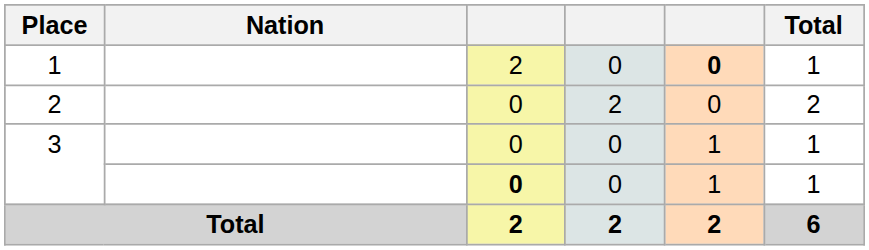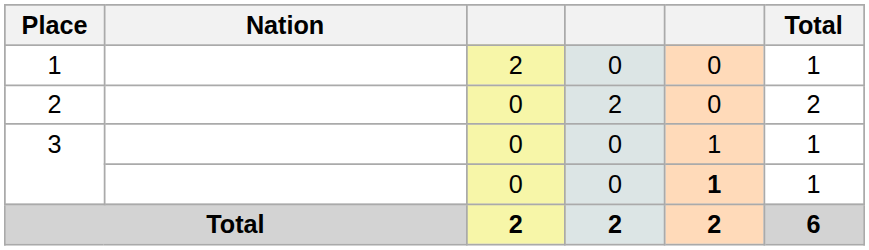(714, 65) bold -> (714, 65) normal
(516, 184) bold -> (516, 184) normal
(714, 184) normal -> (714, 184) bold
